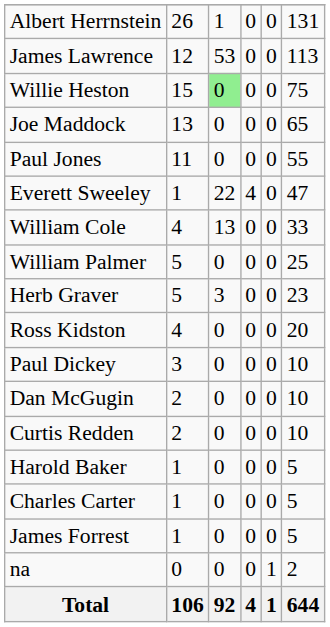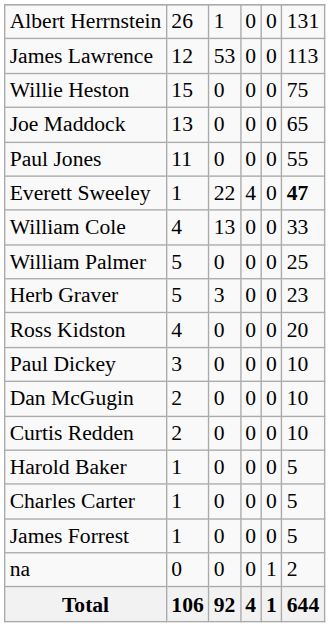(219, 90) lightgreen background -> (219, 90) no background
(298, 192) normal -> (298, 192) bold
